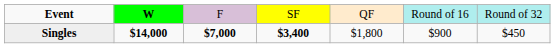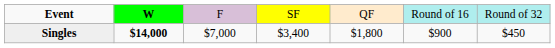(220, 33) bold -> (220, 33) normal
(293, 33) bold -> (293, 33) normal
